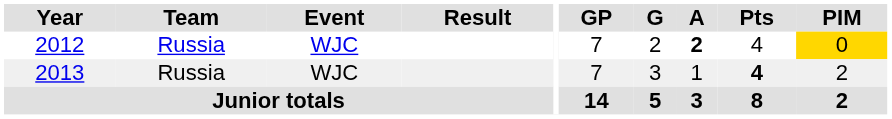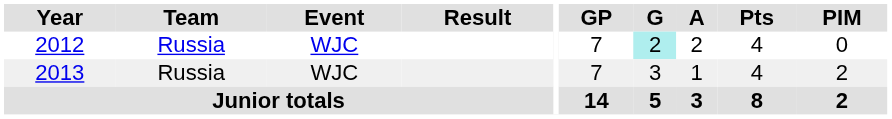(655, 45) no background -> (655, 45) paleturquoise background
(697, 45) bold -> (697, 45) normal
(842, 45) gold background -> (842, 45) no background
(757, 72) bold -> (757, 72) normal
